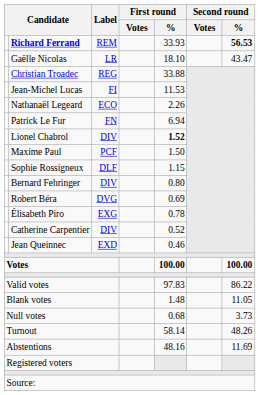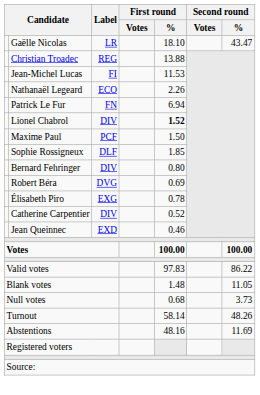- row: (45, 43)
(174, 74) 33.88 -> (174, 59) 13.88
(176, 167) 1.15 -> (176, 152) 1.85
